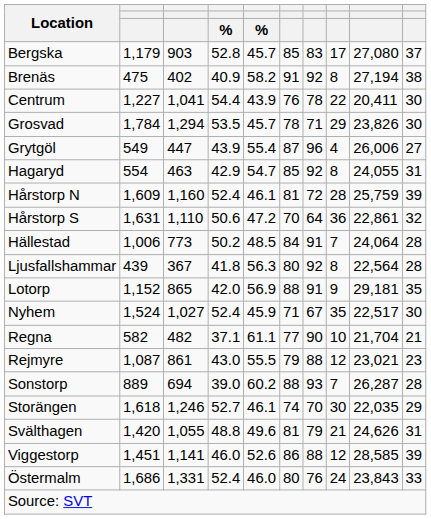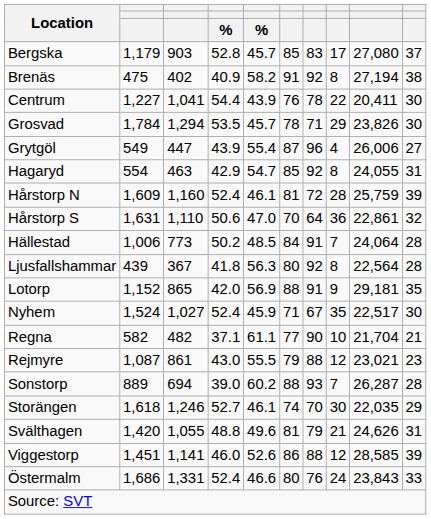(262, 218) 47.2 -> (262, 218) 47.0
(262, 478) 46.0 -> (262, 478) 46.6
